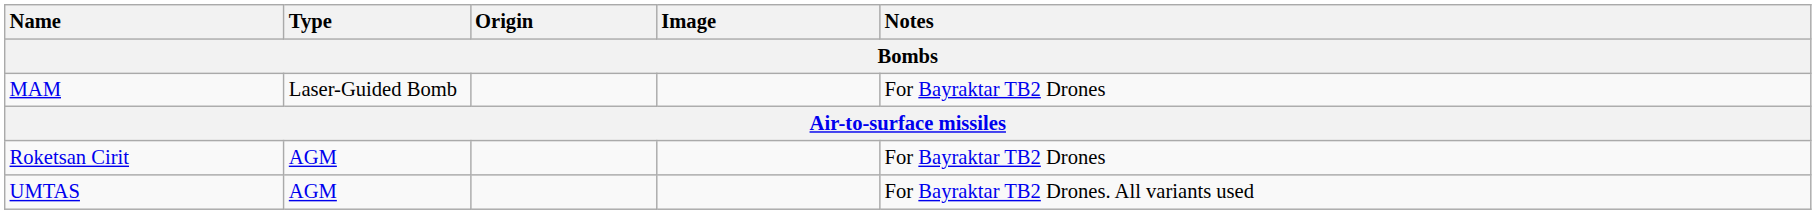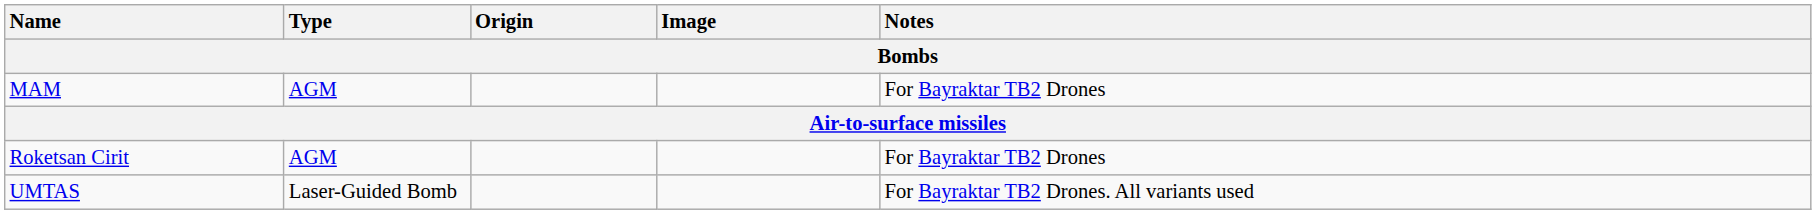(373, 89) Laser-Guided Bomb -> (313, 89) AGM
(313, 191) AGM -> (373, 191) Laser-Guided Bomb
